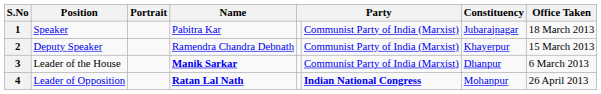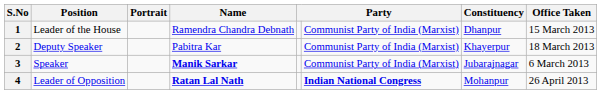(51, 30) Speaker -> (77, 30) Leader of the House
(197, 30) Pabitra Kar -> (233, 30) Ramendra Chandra Debnath
(491, 30) Jubarajnagar -> (482, 30) Dhanpur
(562, 30) 18 March 2013 -> (562, 30) 15 March 2013
(233, 47) Ramendra Chandra Debnath -> (197, 47) Pabitra Kar
(562, 47) 15 March 2013 -> (562, 47) 18 March 2013
(77, 64) Leader of the House -> (51, 64) Speaker
(482, 64) Dhanpur -> (491, 64) Jubarajnagar
